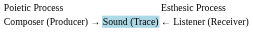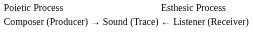(131, 21) lightblue background -> (131, 21) no background
